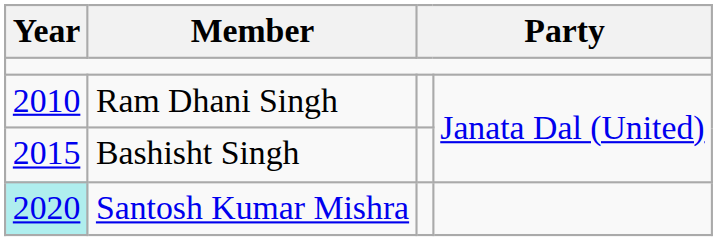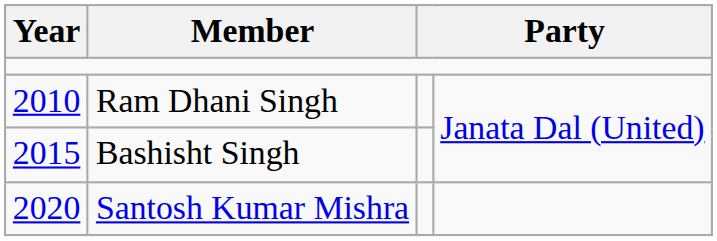(47, 207) paleturquoise background -> (47, 207) no background
